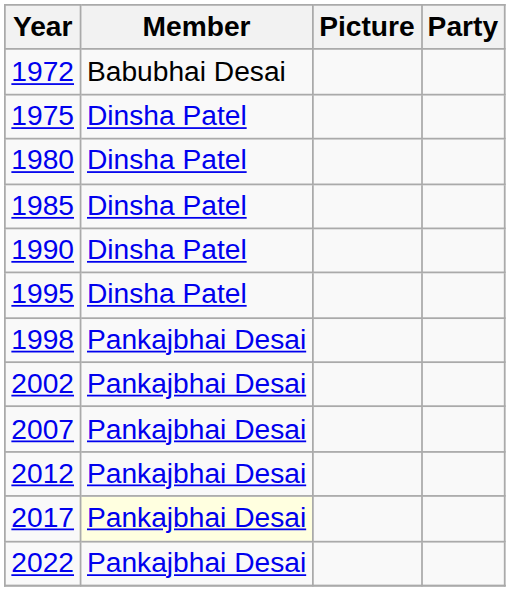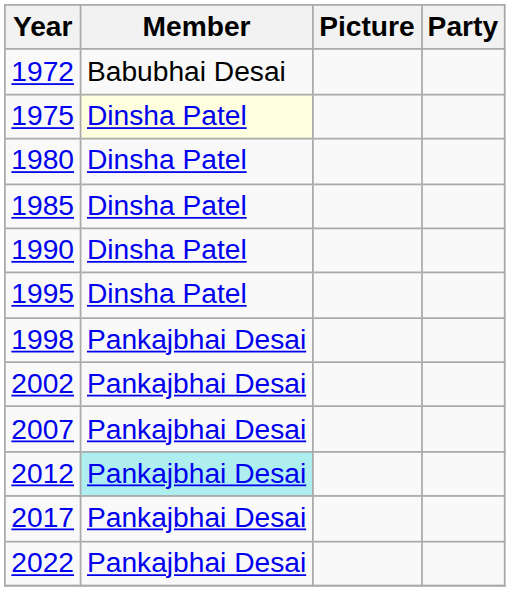(167, 116) no background -> (167, 116) lightyellow background
(197, 473) no background -> (197, 473) paleturquoise background
(197, 518) lightyellow background -> (197, 518) no background
